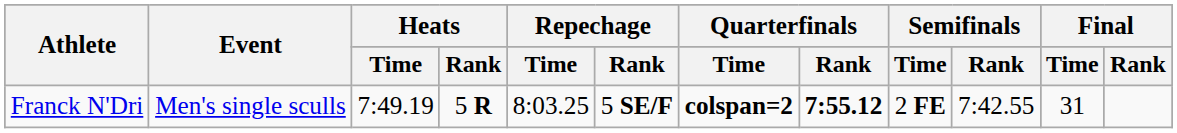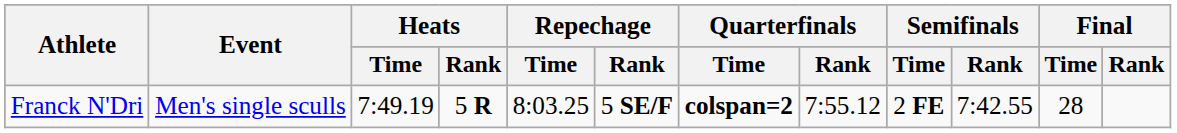(843, 106) bold -> (843, 106) normal
(1072, 106) 31 -> (1071, 106) 28
